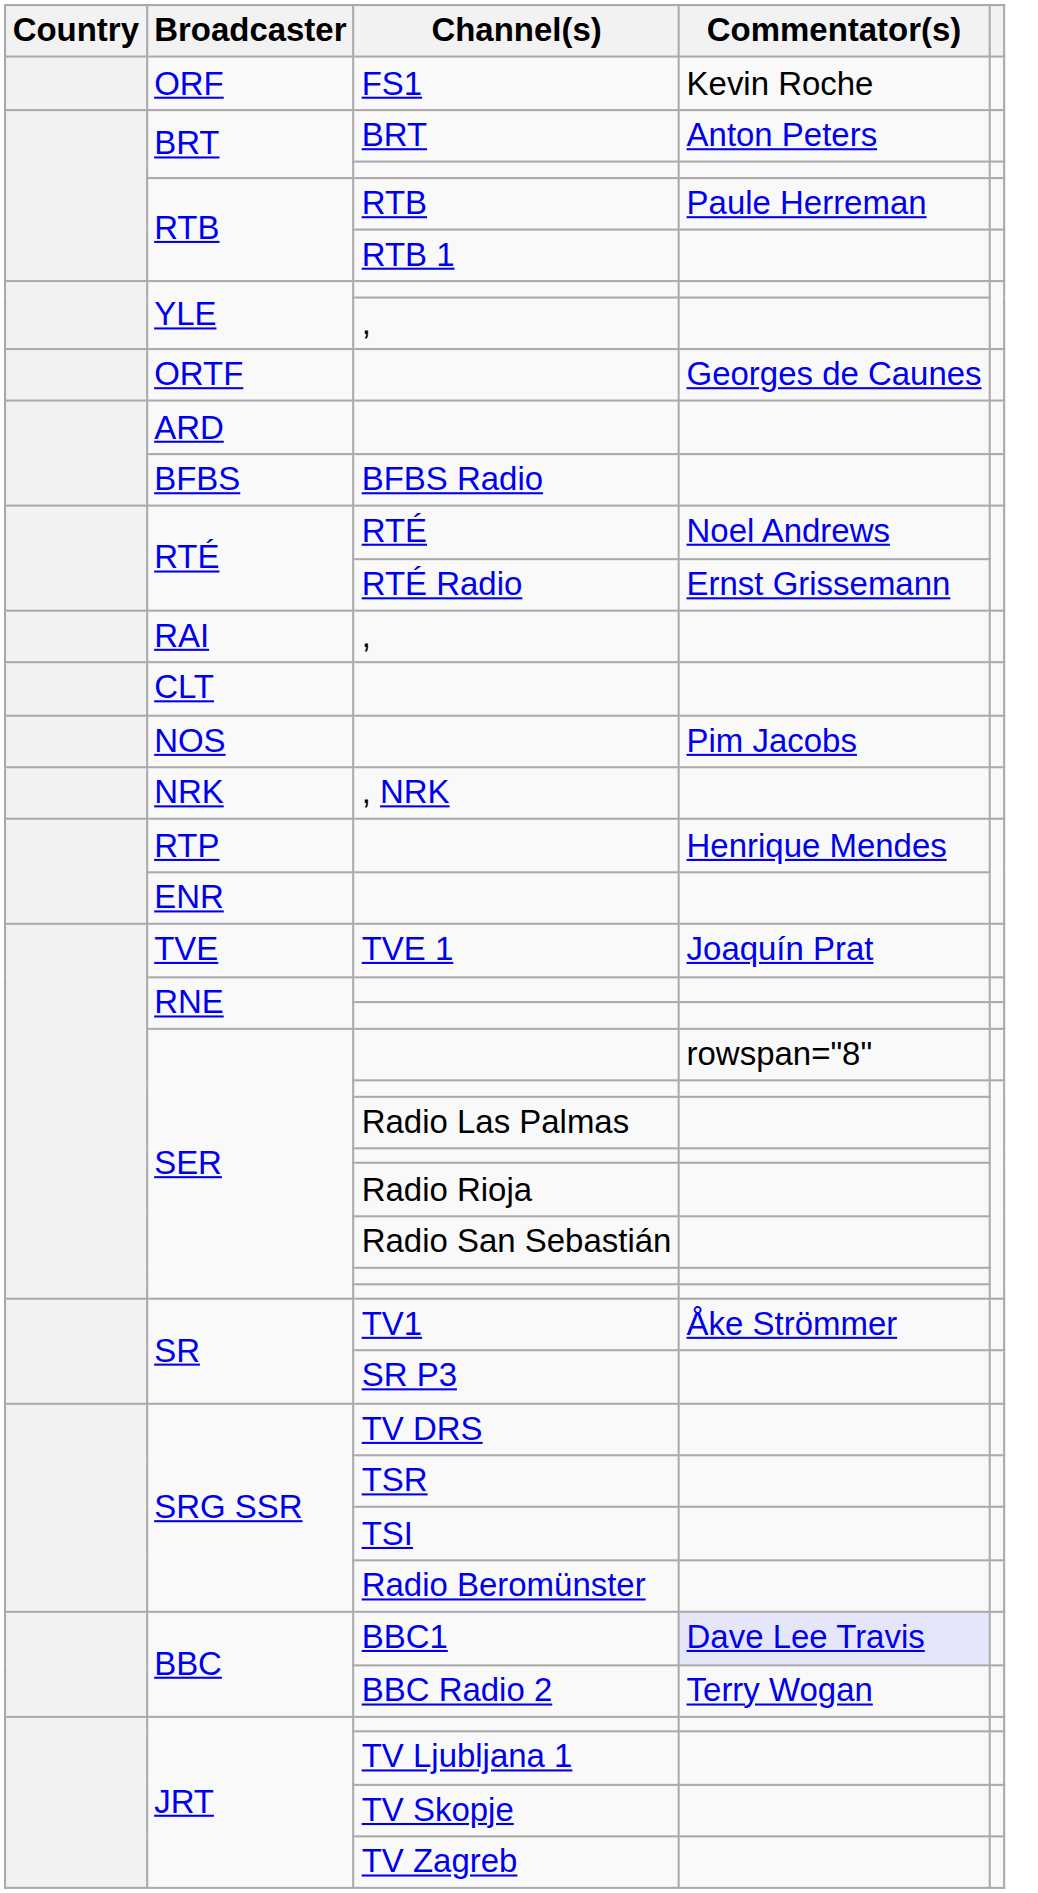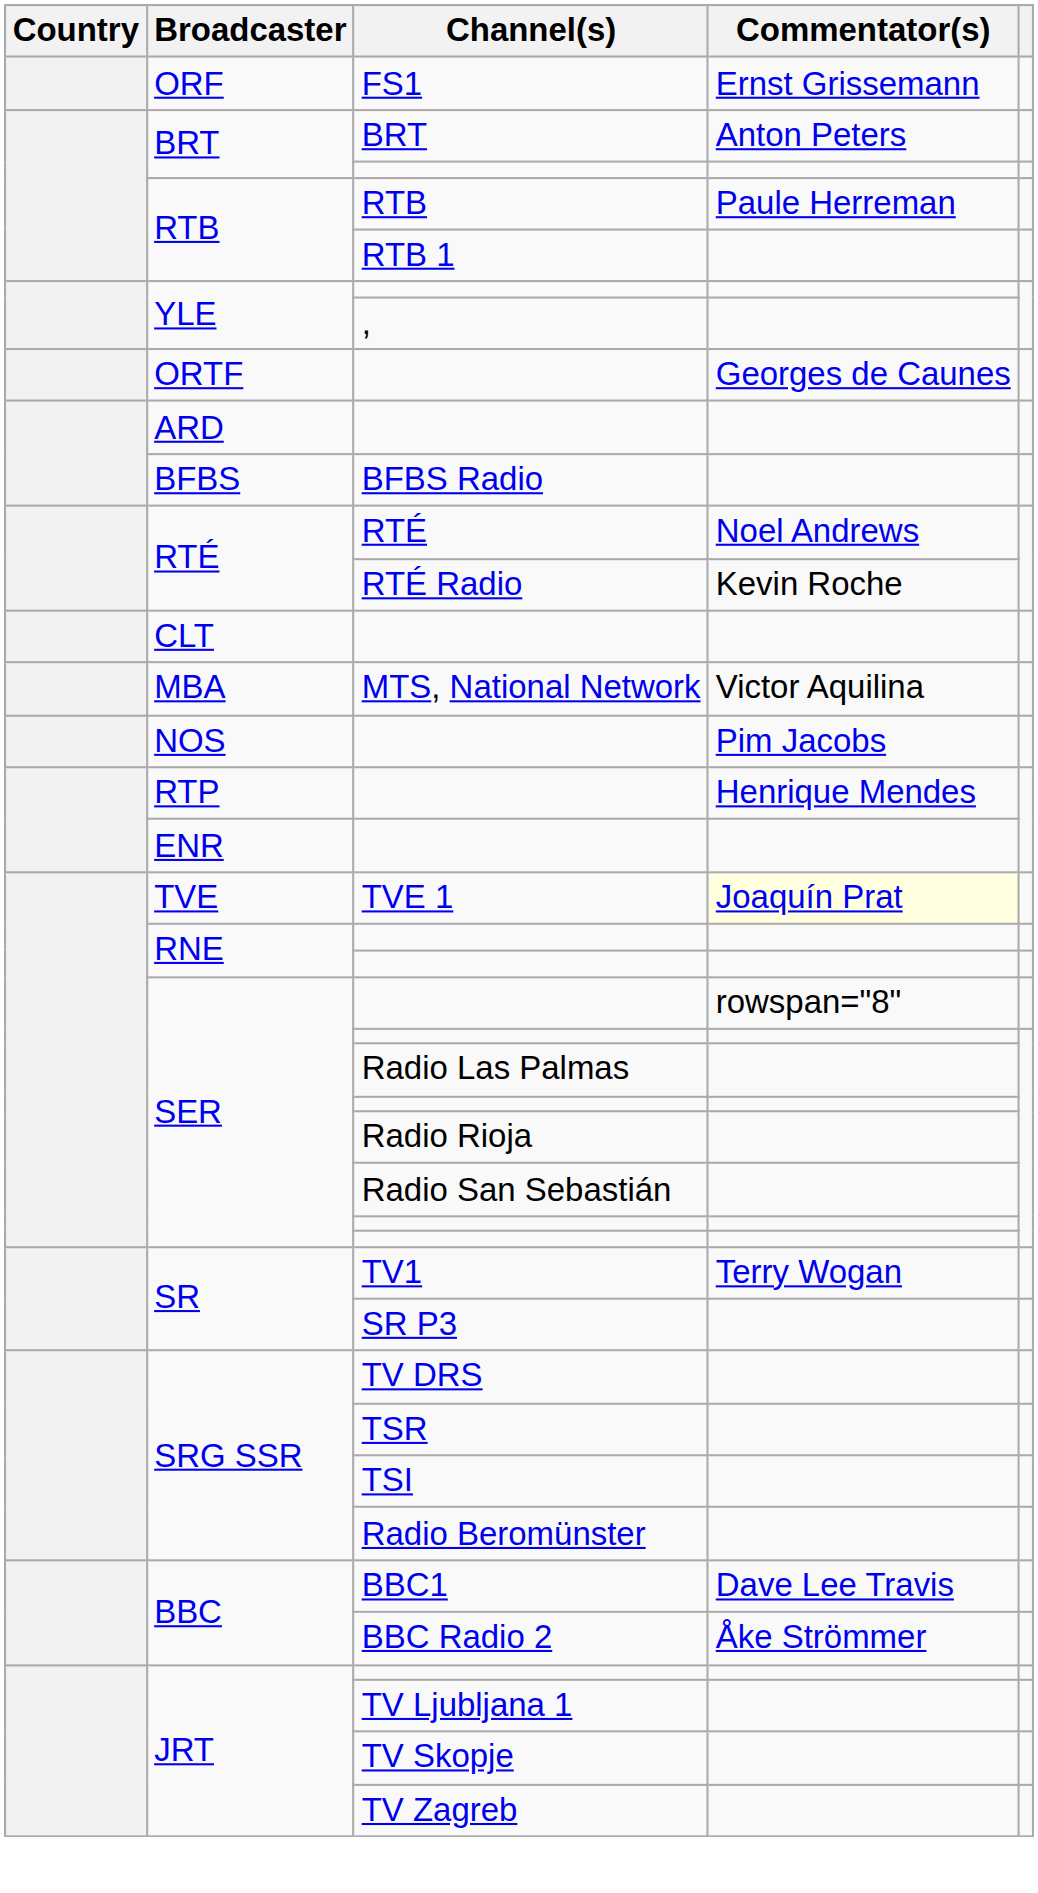(780, 82) Kevin Roche -> (848, 82) Ernst Grissemann
(818, 583) Ernst Grissemann -> (809, 583) Kevin Roche
- row: (182, 636)
+ row: (190, 688)
- row: (189, 792)
(780, 949) no background -> (809, 897) lightyellow background
(792, 1324) Åke Strömmer -> (809, 1271) Terry Wogan
(806, 1637) lavender background -> (835, 1585) no background
(780, 1689) Terry Wogan -> (821, 1637) Åke Strömmer
